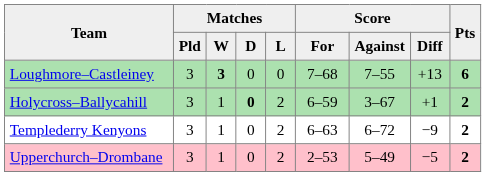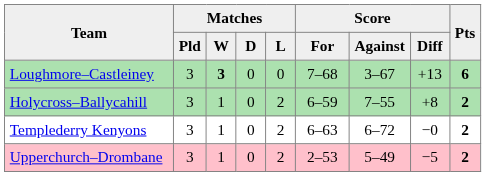(380, 74) 7–55 -> (380, 74) 3–67
(251, 101) bold -> (251, 101) normal
(380, 101) 3–67 -> (380, 101) 7–55
(430, 101) +1 -> (430, 101) +8
(430, 129) −9 -> (430, 129) −0
